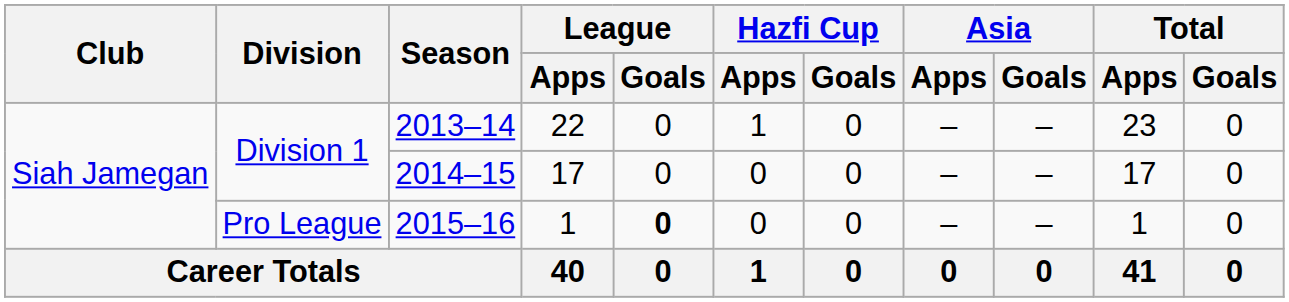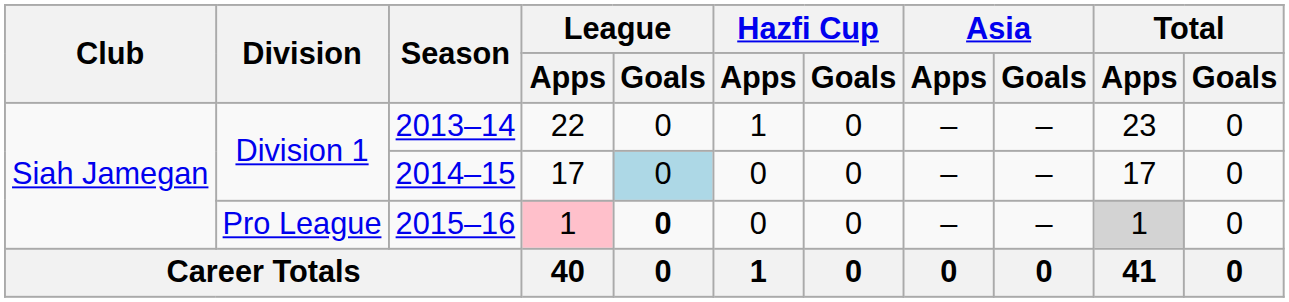(663, 175) no background -> (663, 175) lightblue background
(568, 223) no background -> (568, 223) pink background
(1139, 223) no background -> (1139, 223) lightgrey background
